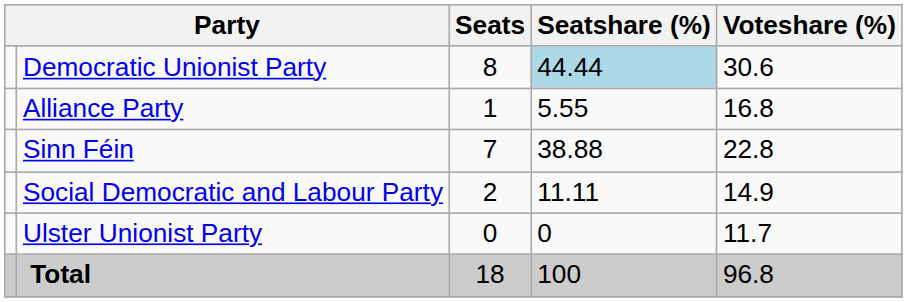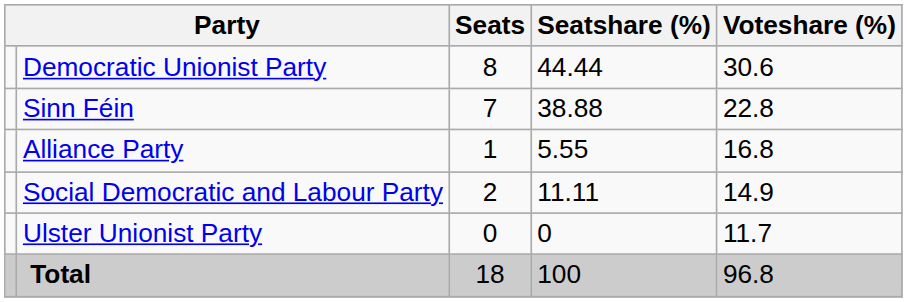(570, 66) lightblue background -> (570, 66) no background
rows swapped: (78, 150) <-> (103, 108)
